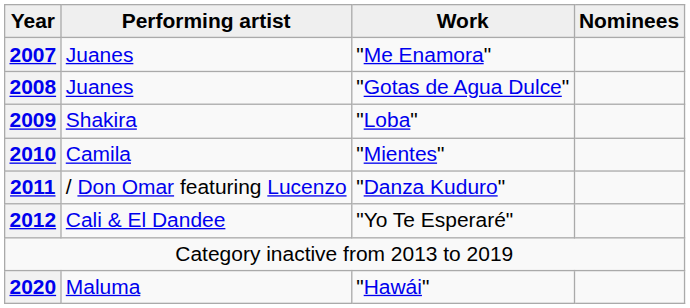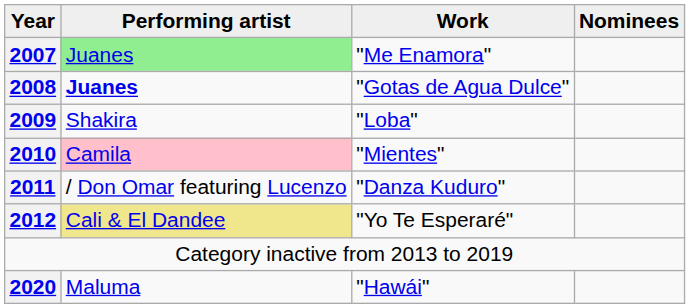(100, 54) no background -> (100, 54) lightgreen background
(100, 87) normal -> (102, 87) bold
(98, 154) no background -> (98, 154) pink background
(146, 220) no background -> (146, 220) khaki background
